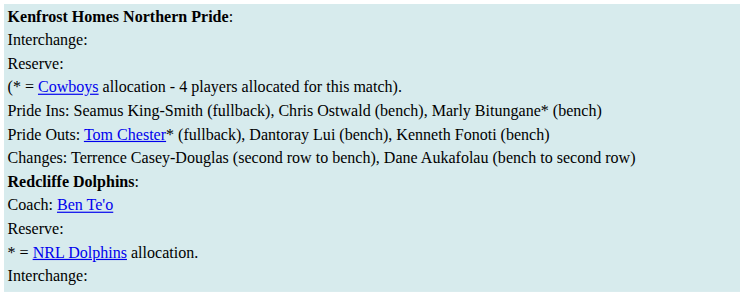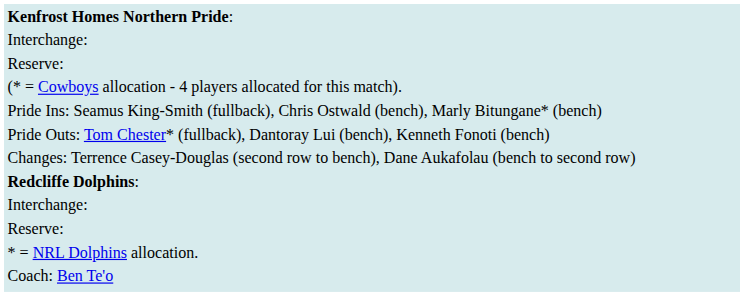(60, 205) Coach: Ben Te'o -> (48, 205) Interchange:
(48, 276) Interchange: -> (60, 276) Coach: Ben Te'o
